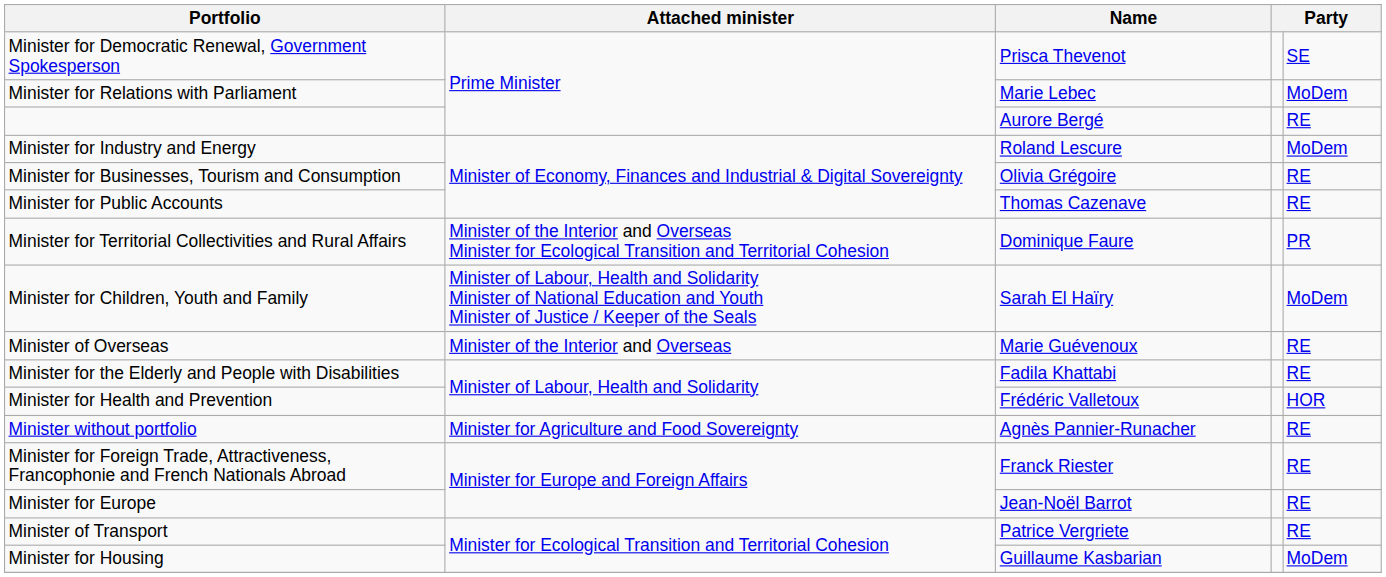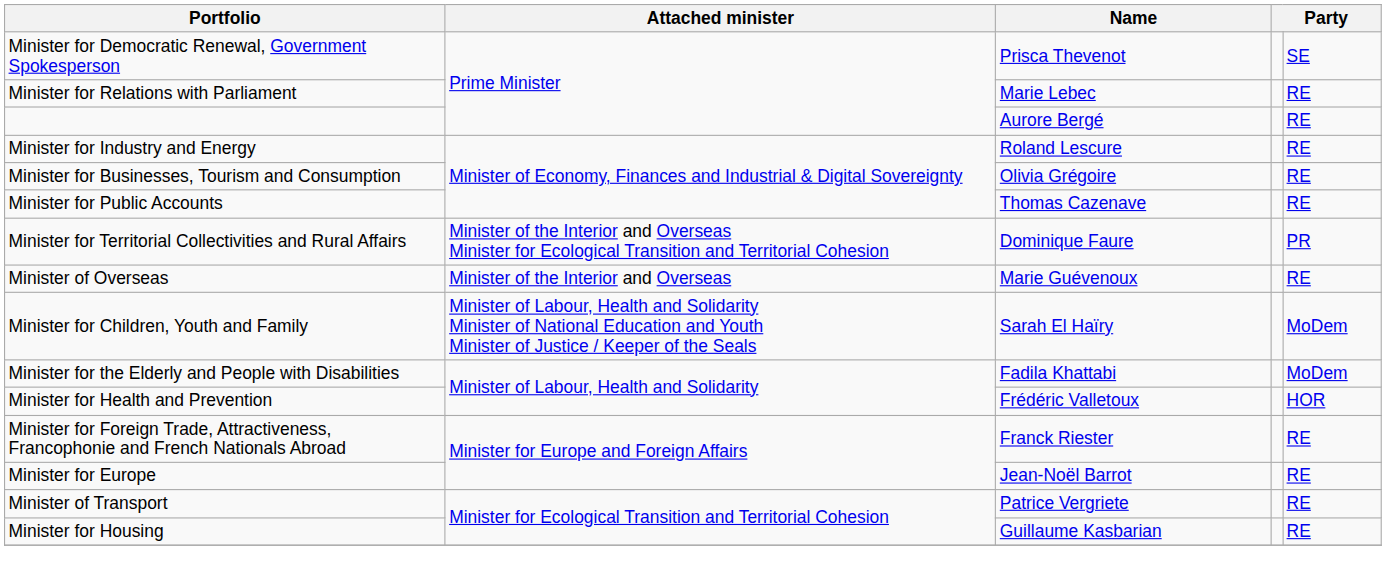(1317, 93) MoDem -> (1299, 93) RE
(1317, 148) MoDem -> (1299, 148) RE
rows swapped: (89, 345) <-> (158, 298)
(1299, 373) RE -> (1317, 373) MoDem
- row: (103, 428)
(1317, 558) MoDem -> (1299, 531) RE
